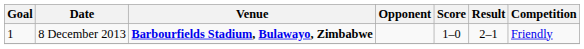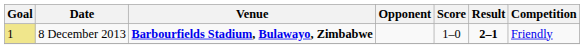(10, 33) no background -> (10, 33) khaki background
(489, 33) normal -> (489, 33) bold
